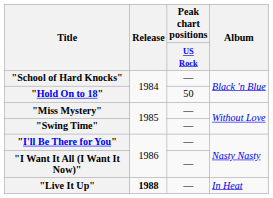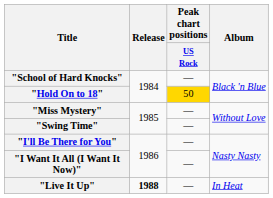(188, 94) no background -> (188, 94) gold background
